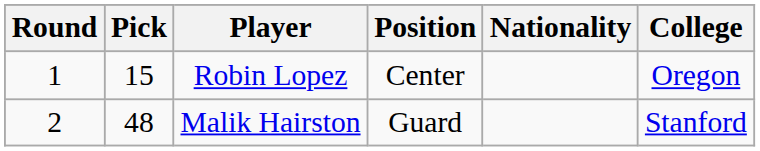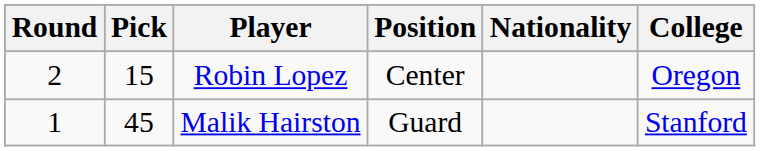(55, 74) 1 -> (55, 74) 2
(55, 121) 2 -> (55, 121) 1
(139, 121) 48 -> (139, 121) 45
